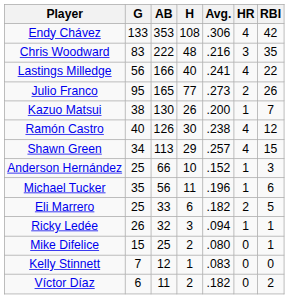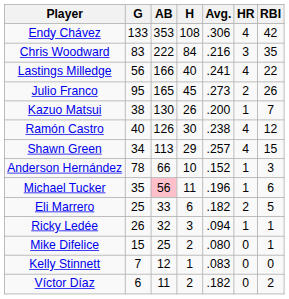(190, 52) 48 -> (190, 52) 84
(190, 91) 77 -> (190, 91) 45
(138, 168) 25 -> (138, 168) 78
(164, 187) no background -> (164, 187) pink background
